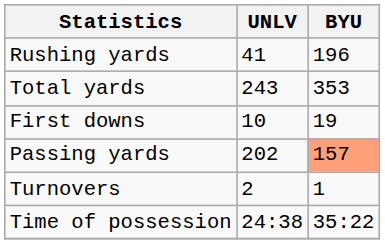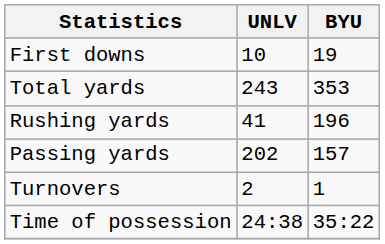rows swapped: (77, 122) <-> (90, 55)
(331, 155) lightsalmon background -> (331, 155) no background
